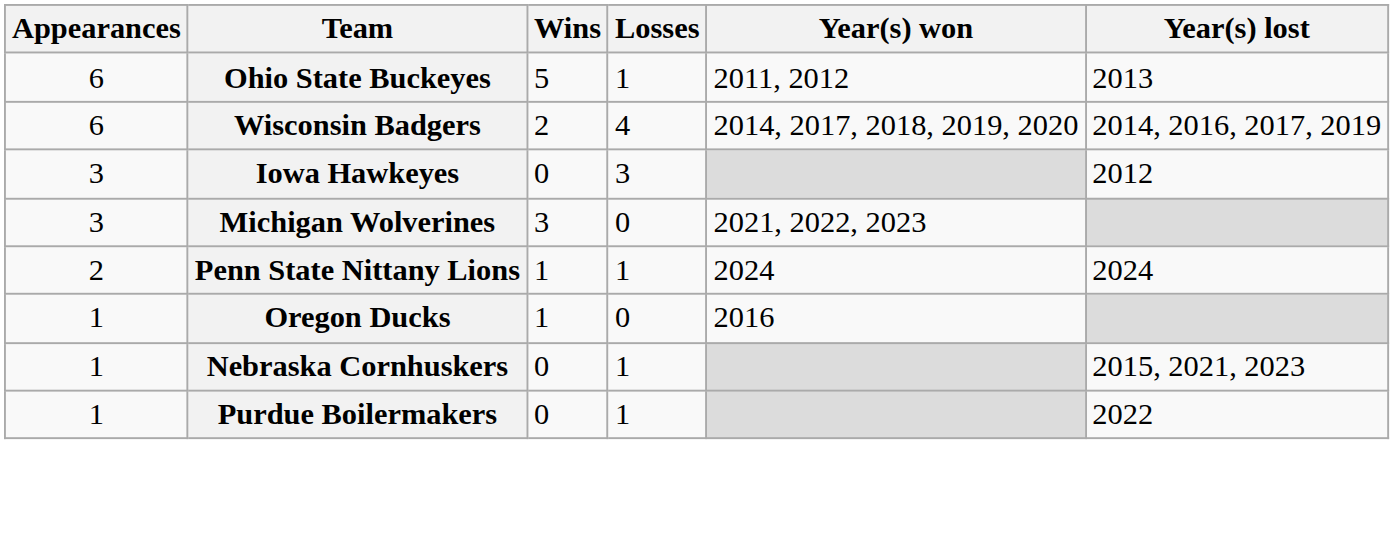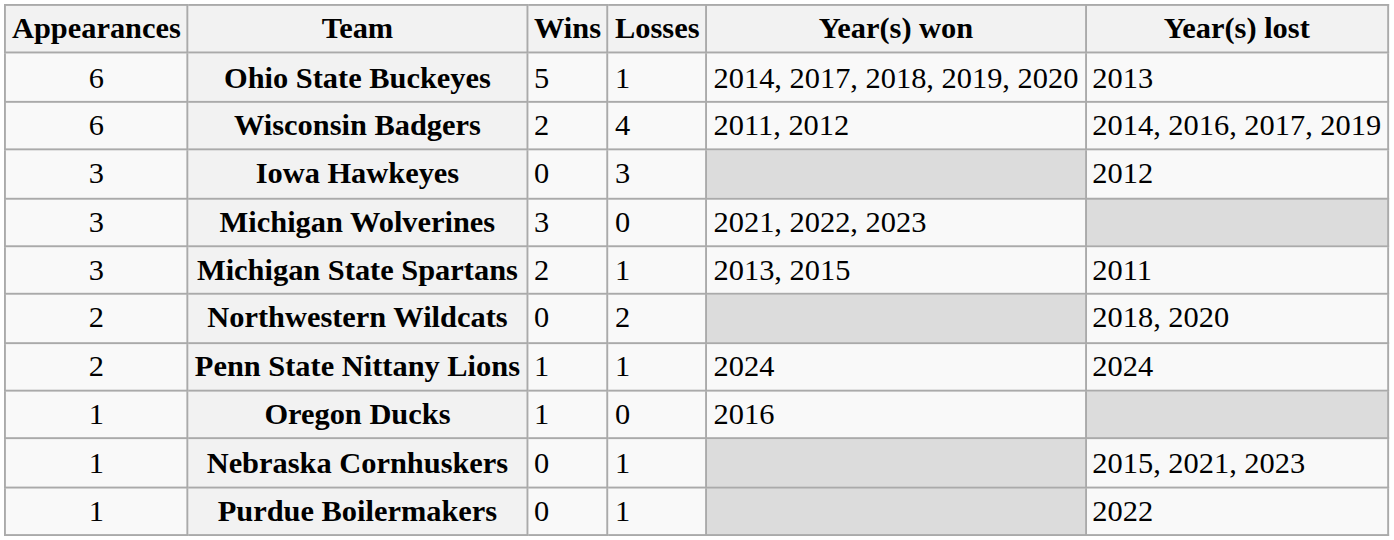(781, 76) 2011, 2012 -> (896, 76) 2014, 2017, 2018, 2019, 2020
(896, 125) 2014, 2017, 2018, 2019, 2020 -> (781, 125) 2011, 2012
+ row: (357, 269)
+ row: (357, 317)
